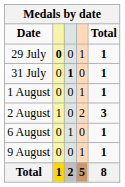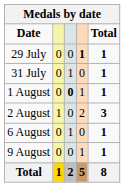(59, 53) bold -> (59, 53) normal
(82, 53) normal -> (82, 53) bold
(70, 73) bold -> (70, 73) normal
(70, 92) normal -> (70, 92) bold
